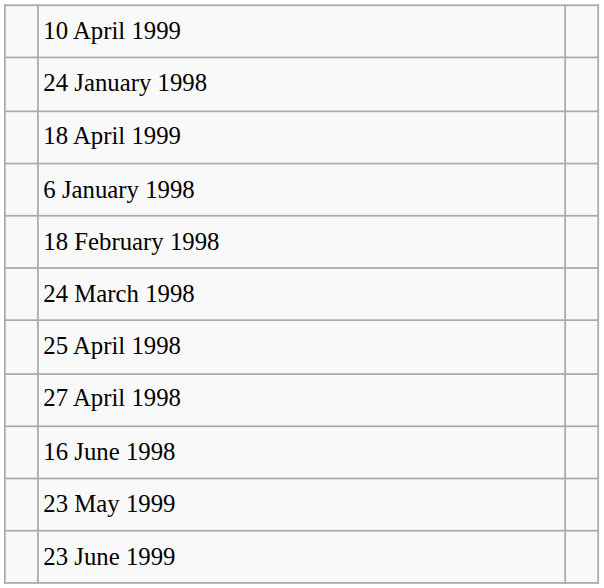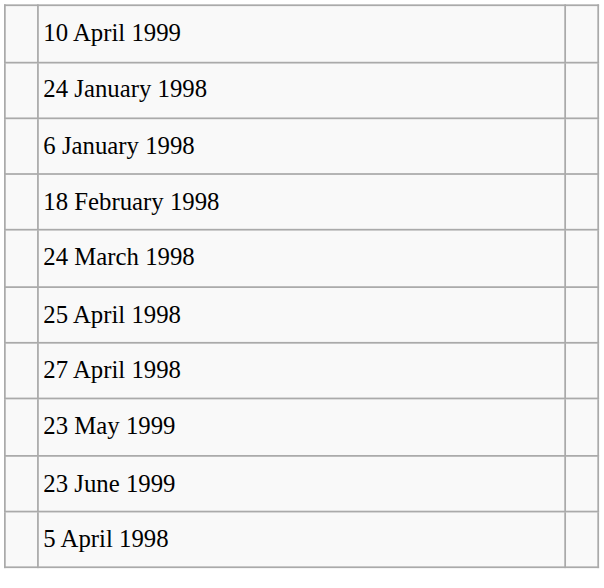- row: (112, 136)
- row: (109, 451)
+ row: (106, 538)
